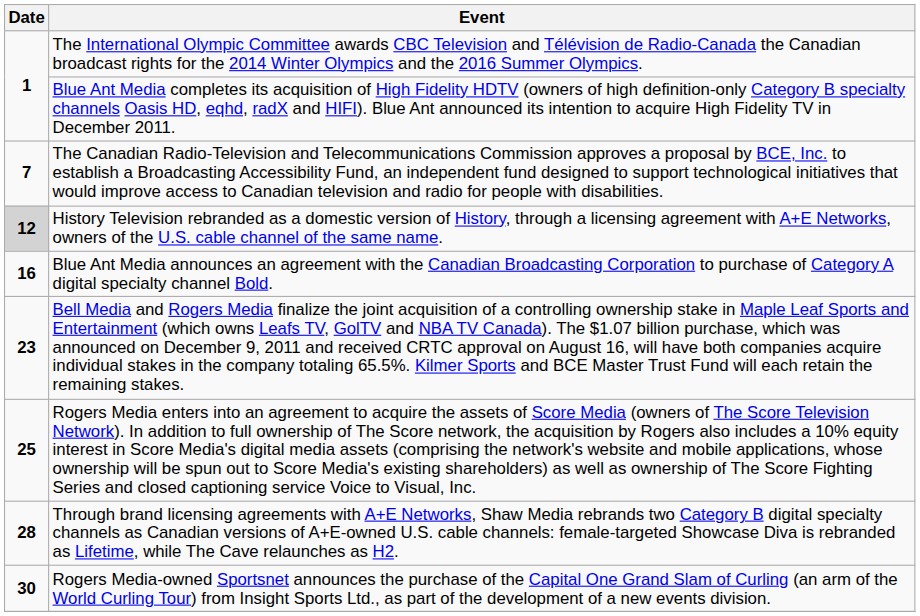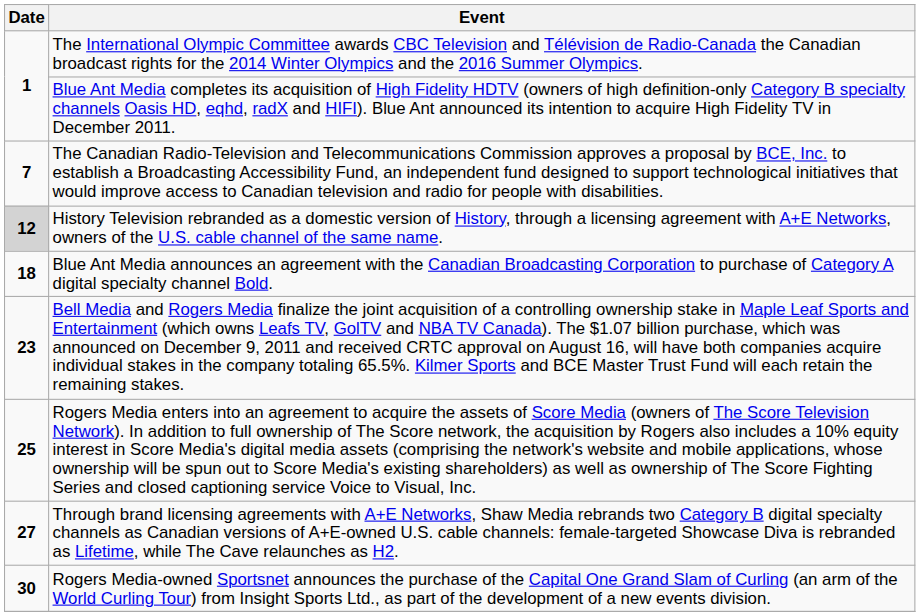(27, 273) 16 -> (27, 273) 18
(27, 533) 28 -> (27, 533) 27
